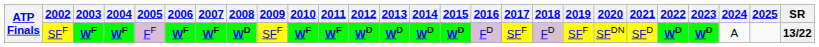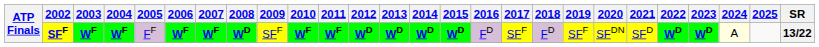(58, 33) normal -> (58, 33) bold
(734, 33) no background -> (734, 33) lightyellow background
